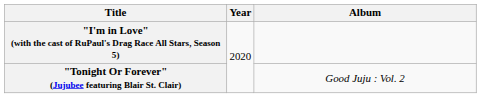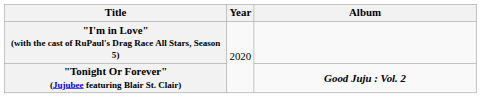(365, 78) normal -> (365, 78) bold
